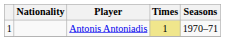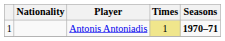(200, 28) normal -> (200, 28) bold
